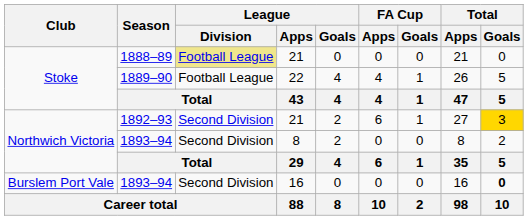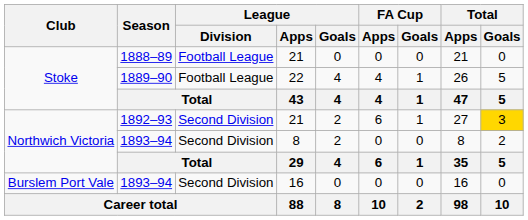(226, 57) khaki background -> (226, 57) no background
(502, 183) bold -> (502, 183) normal
